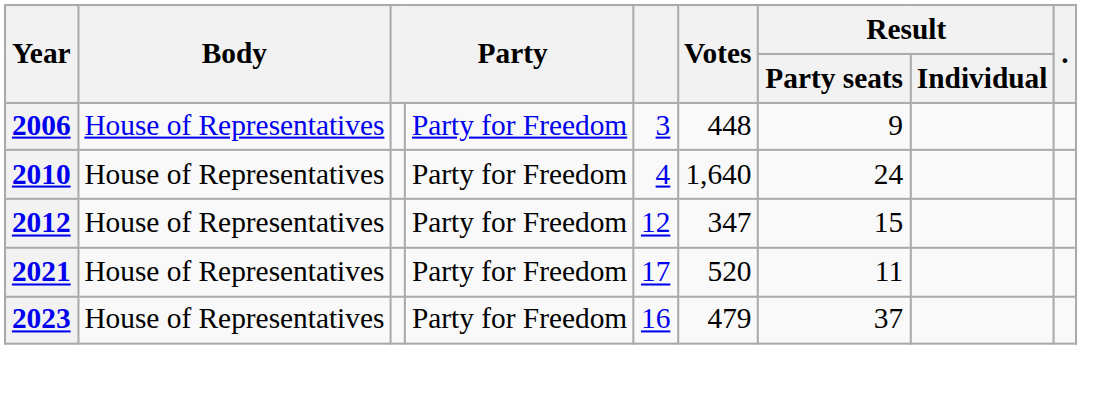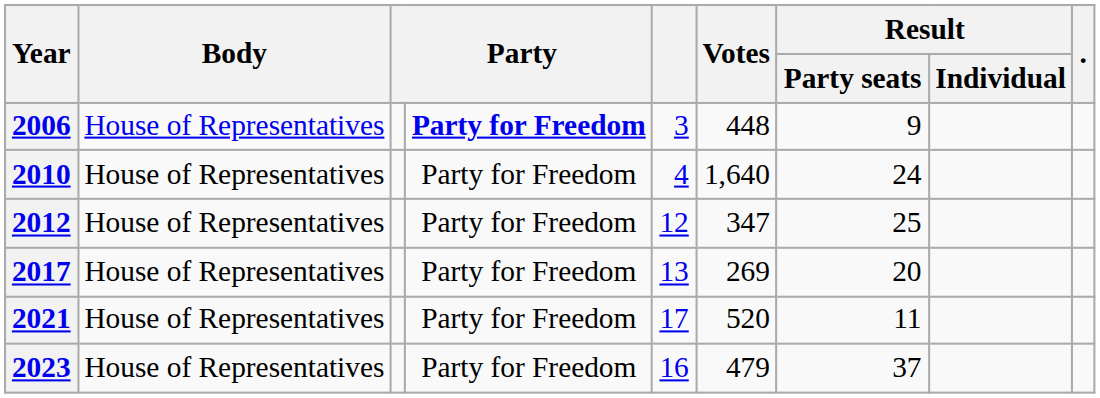(520, 126) normal -> (529, 126) bold
(888, 222) 15 -> (907, 222) 25
+ row: (41, 271)
